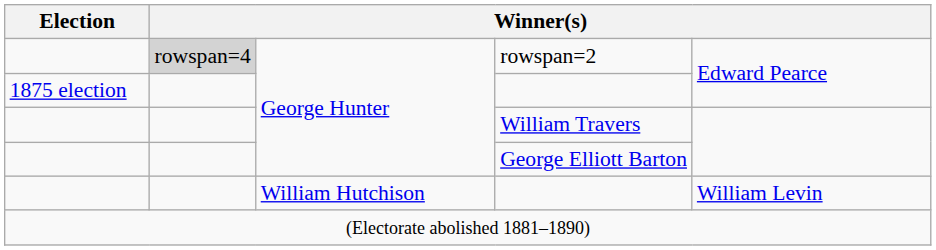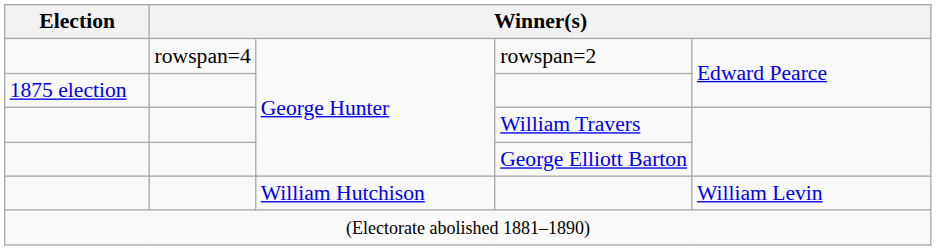(203, 55) lightgrey background -> (203, 55) no background
